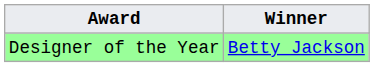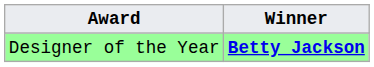(296, 48) normal -> (296, 48) bold
